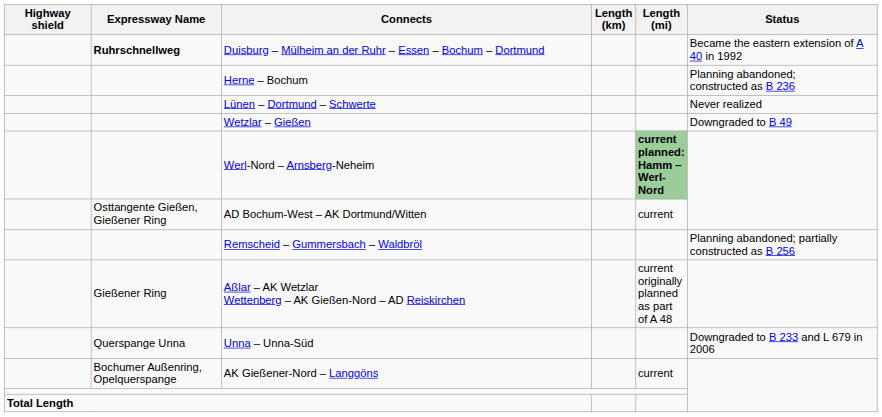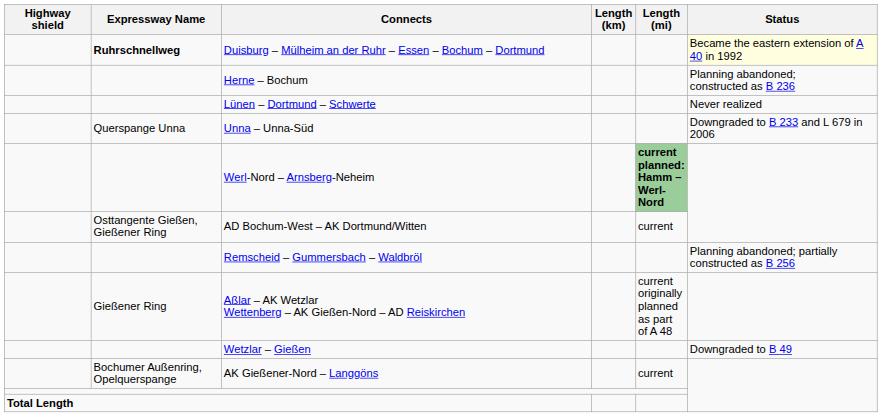(777, 50) no background -> (777, 50) lightyellow background
rows swapped: (269, 343) <-> (267, 122)
